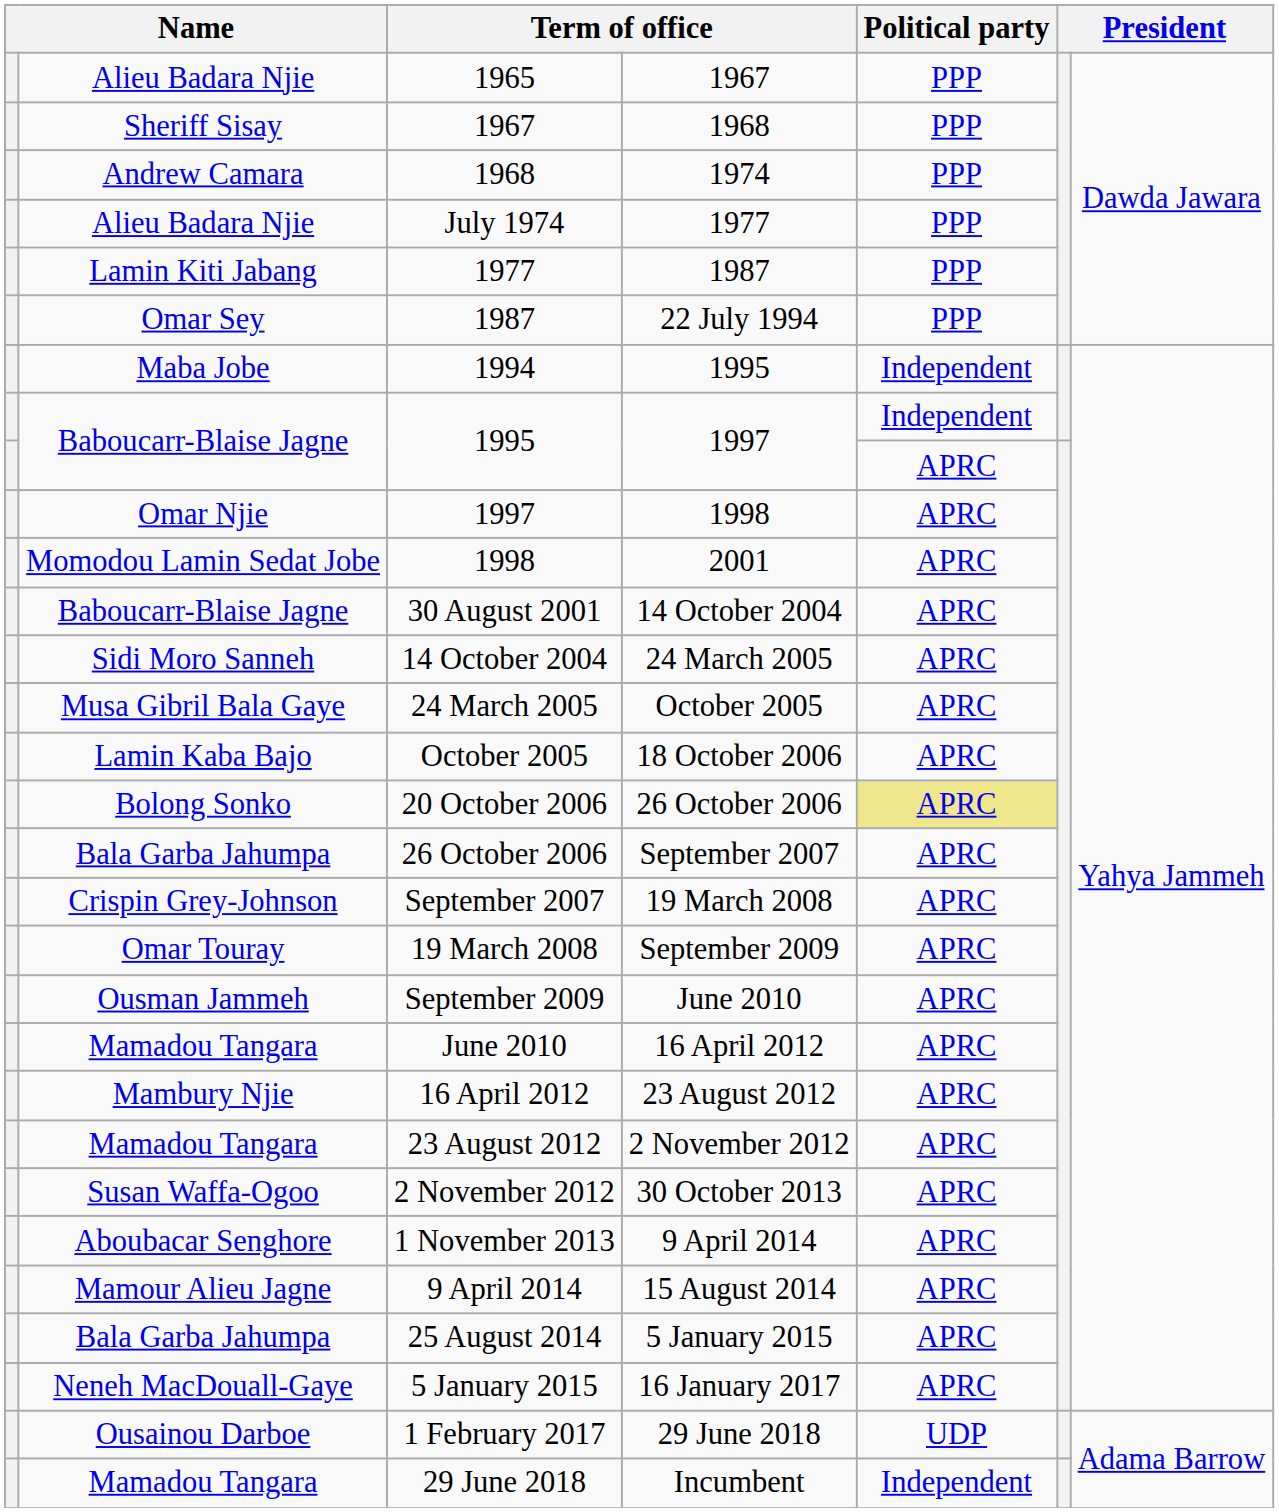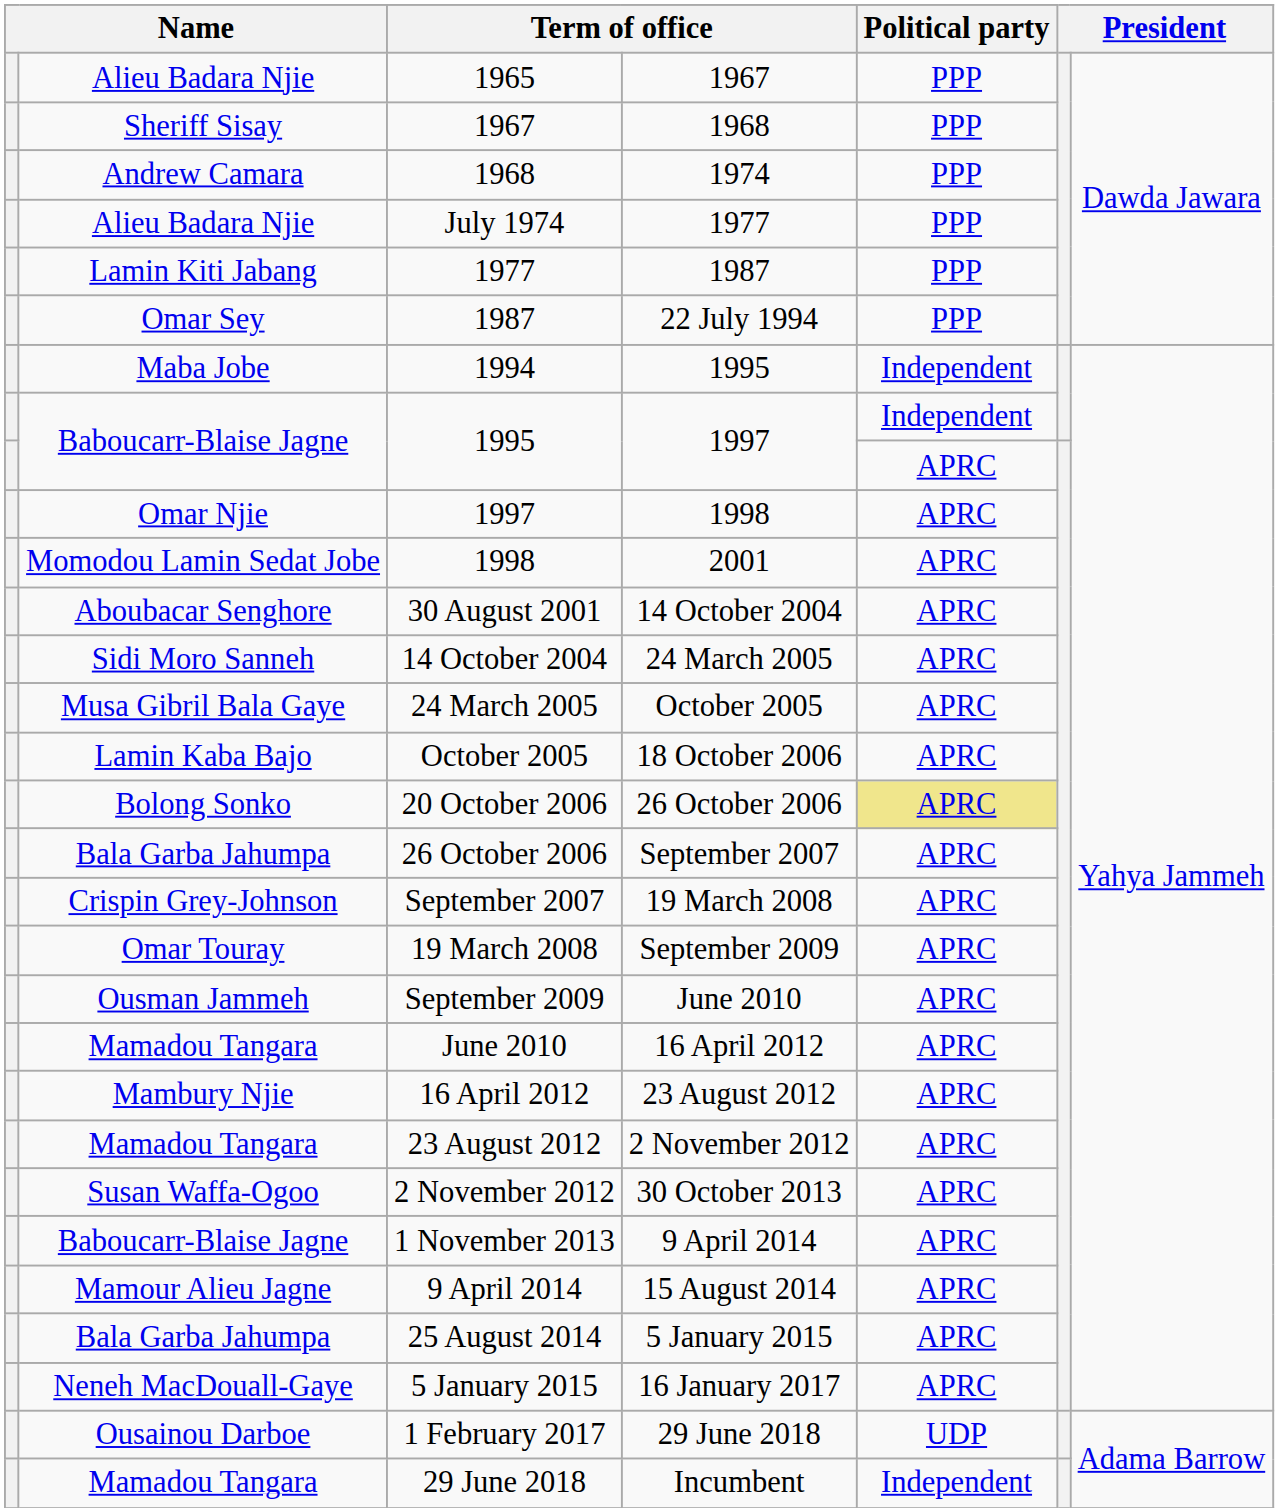(203, 610) Baboucarr-Blaise Jagne -> (203, 610) Aboubacar Senghore
(203, 1240) Aboubacar Senghore -> (203, 1240) Baboucarr-Blaise Jagne
